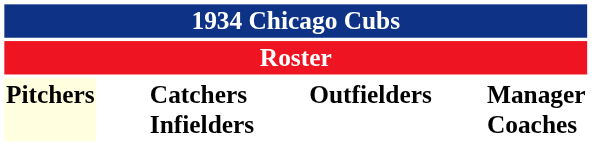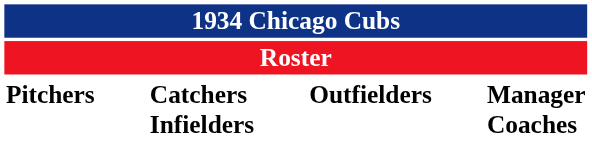(50, 94) lightyellow background -> (50, 94) no background
